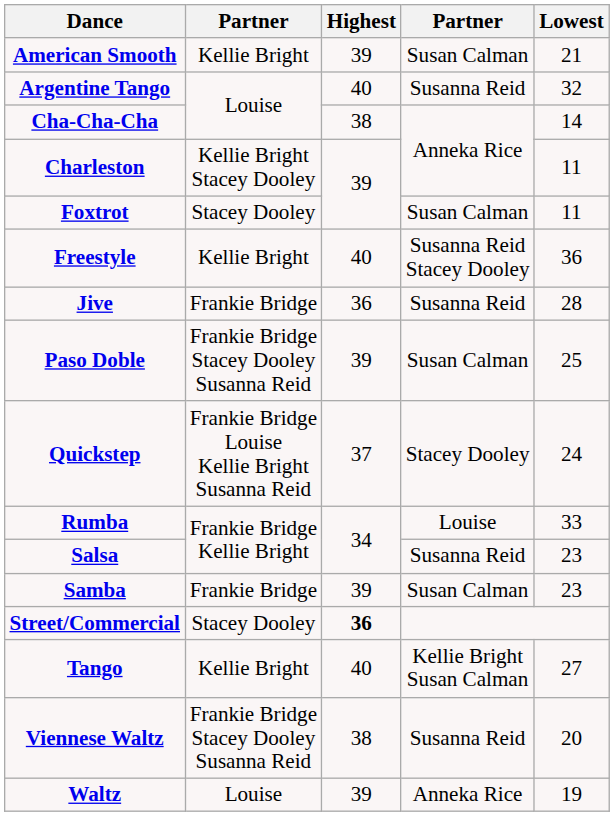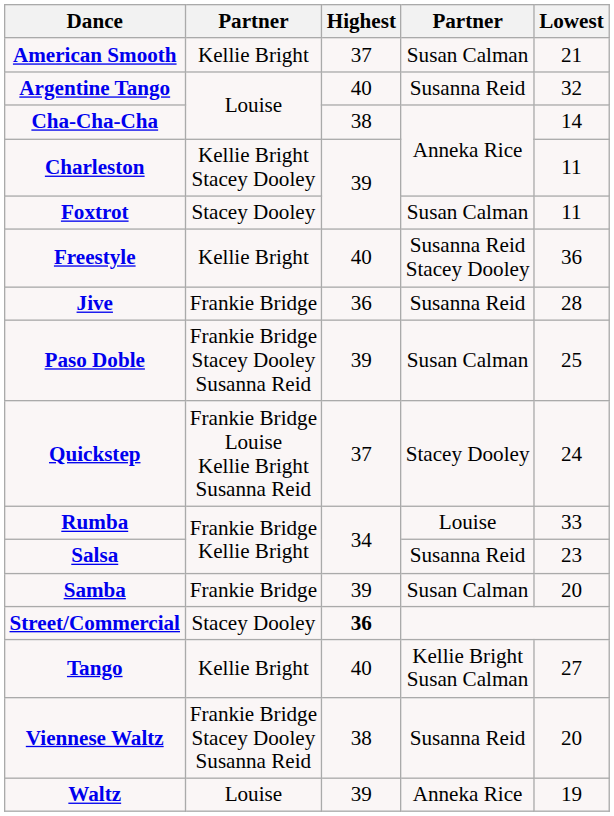(361, 54) 39 -> (361, 54) 37
(571, 589) 23 -> (571, 589) 20
